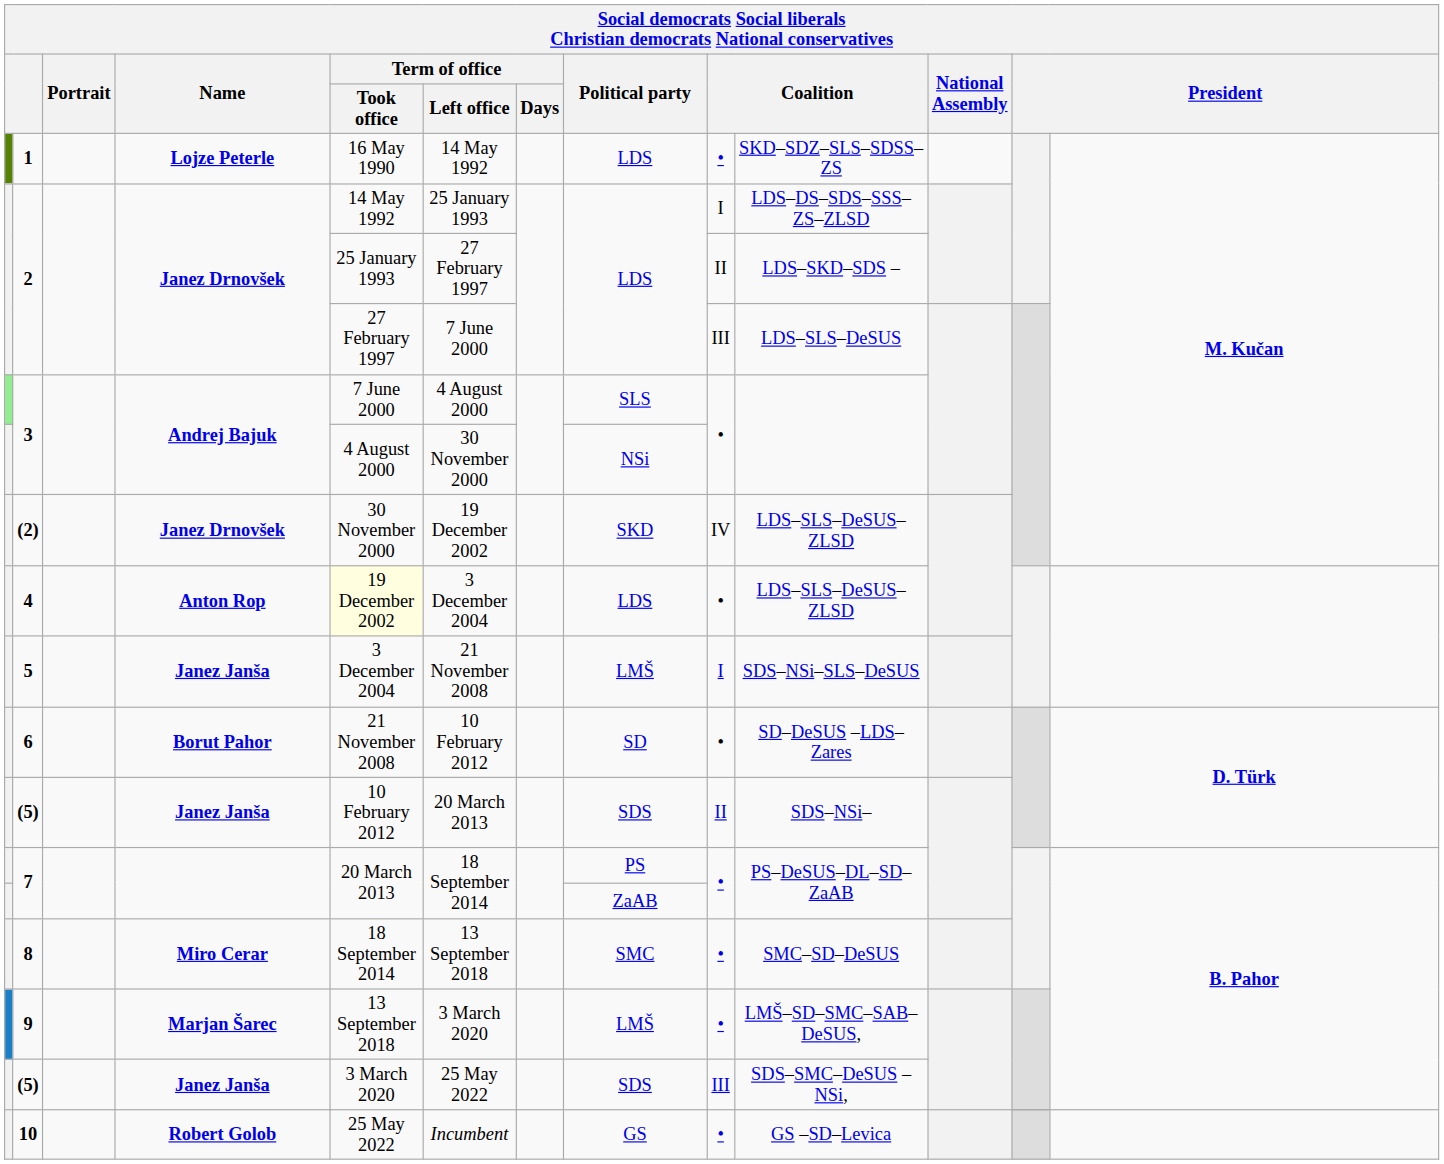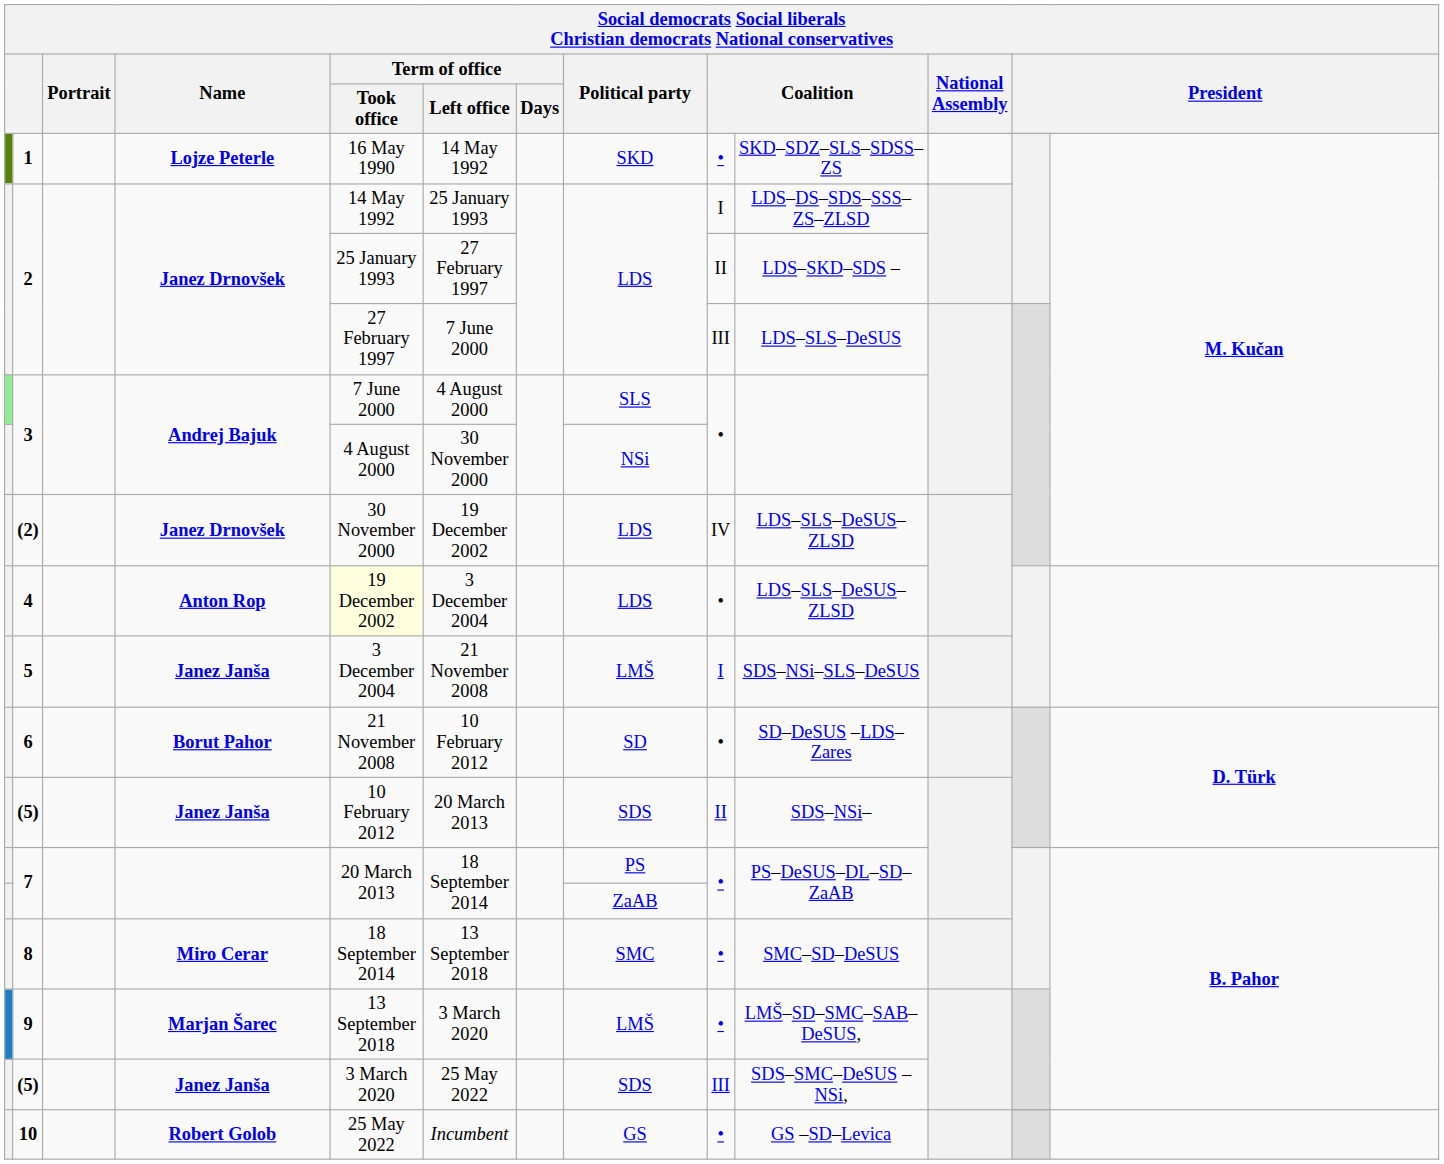(635, 158) LDS -> (635, 158) SKD
(635, 530) SKD -> (635, 530) LDS
